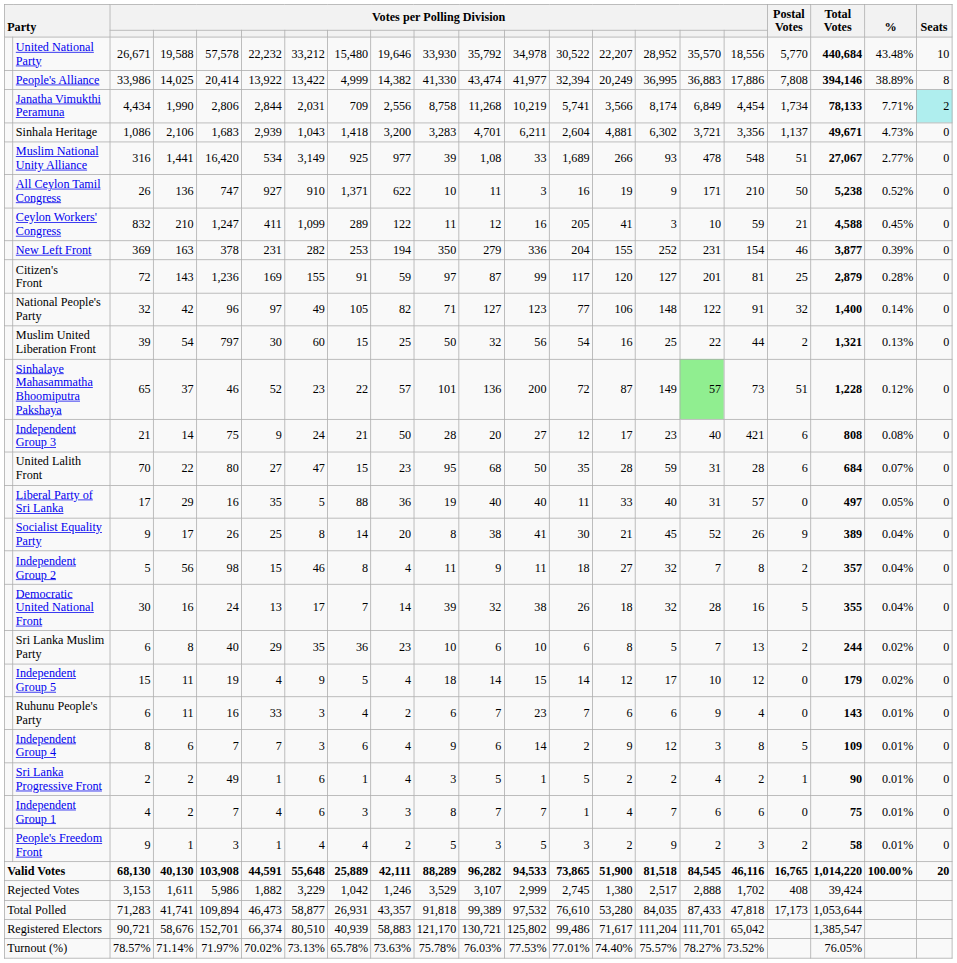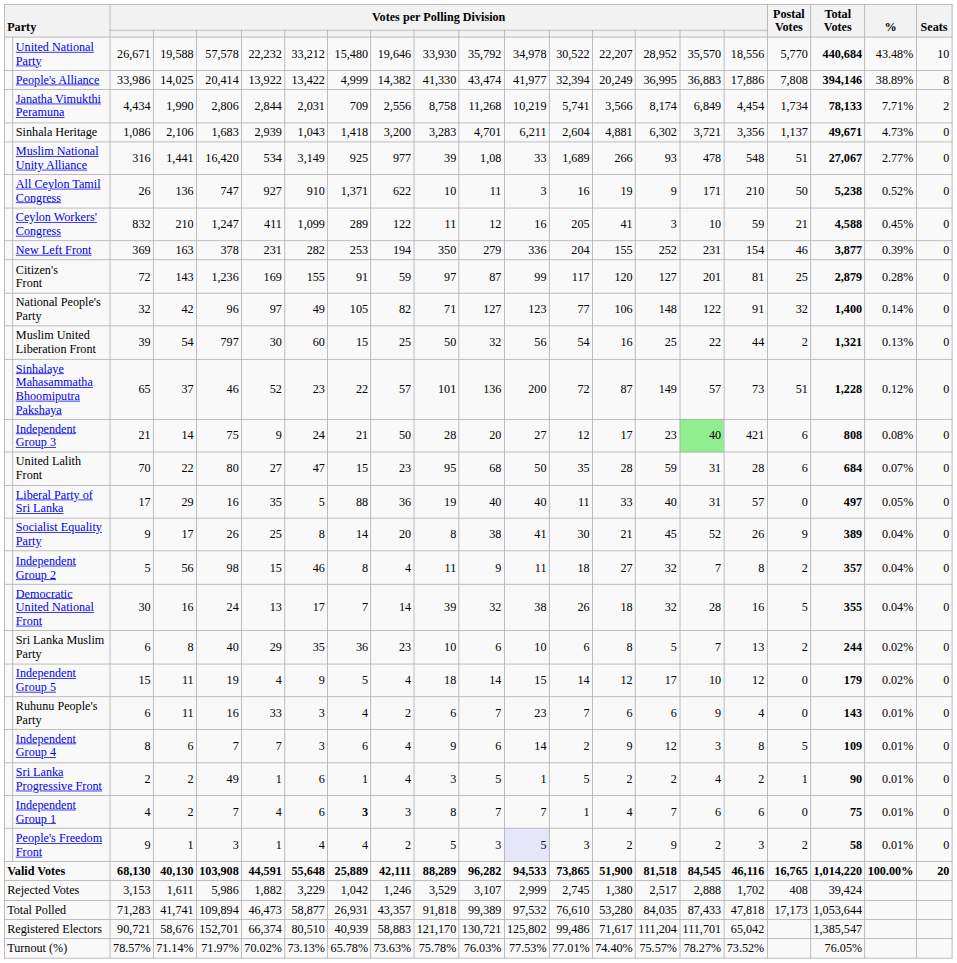(946, 106) paleturquoise background -> (946, 106) no background
(715, 389) lightgreen background -> (715, 389) no background
(715, 435) no background -> (715, 435) lightgreen background
(365, 812) normal -> (365, 812) bold
(543, 845) no background -> (543, 845) lavender background
